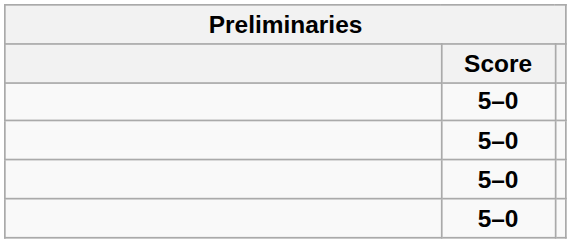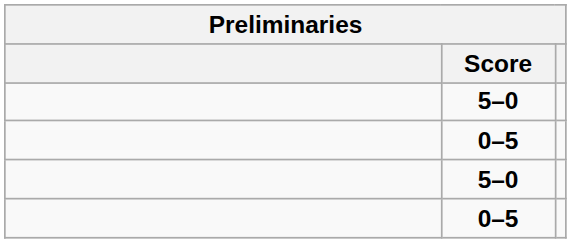(498, 141) 5–0 -> (498, 141) 0–5
(498, 218) 5–0 -> (498, 218) 0–5
